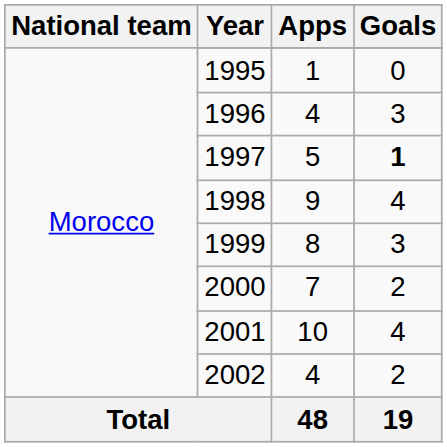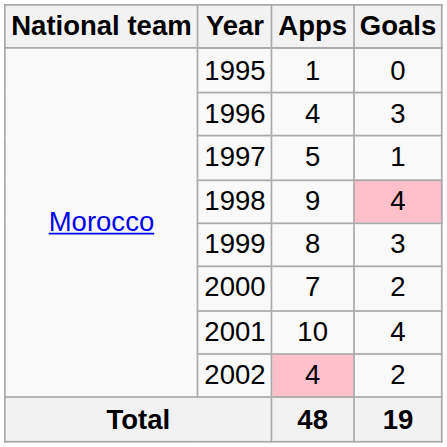(398, 157) bold -> (398, 157) normal
(398, 200) no background -> (398, 200) pink background
(313, 375) no background -> (313, 375) pink background
